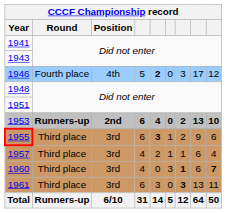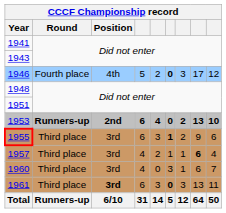(158, 74) bold -> (158, 74) normal
(170, 74) normal -> (170, 74) bold
(158, 137) bold -> (158, 137) normal
(170, 137) normal -> (170, 137) bold
(198, 153) normal -> (198, 153) bold
(183, 169) bold -> (183, 169) normal
(214, 169) bold -> (214, 169) normal
(113, 184) normal -> (113, 184) bold
(170, 184) normal -> (170, 184) bold
(183, 184) bold -> (183, 184) normal
